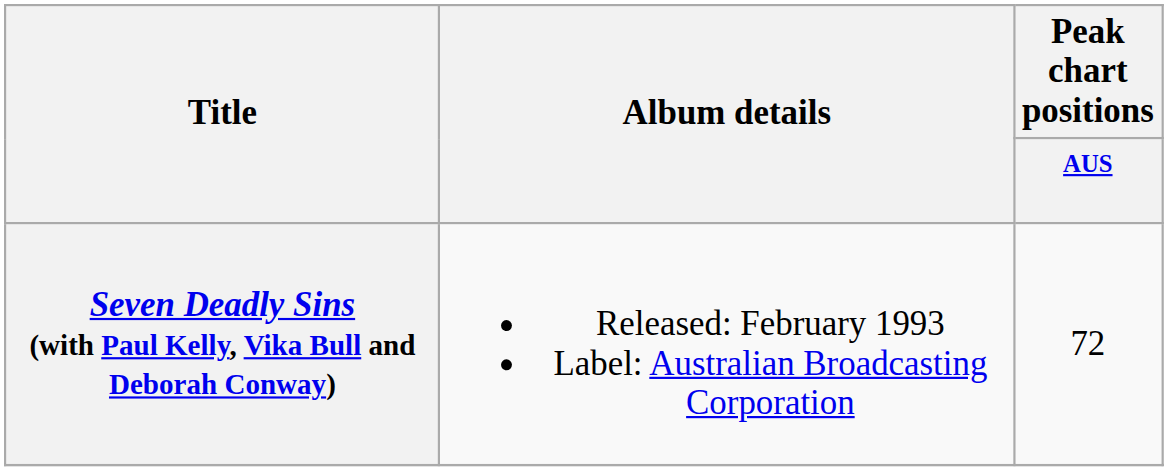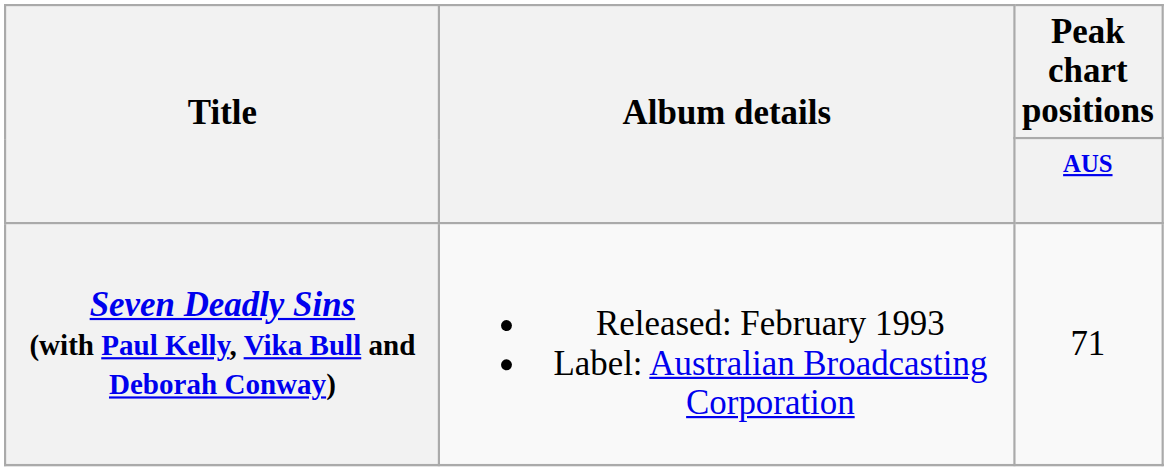(1088, 343) 72 -> (1088, 343) 71
